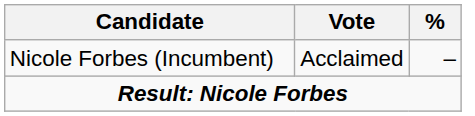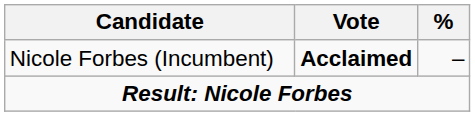(352, 57) normal -> (356, 57) bold
